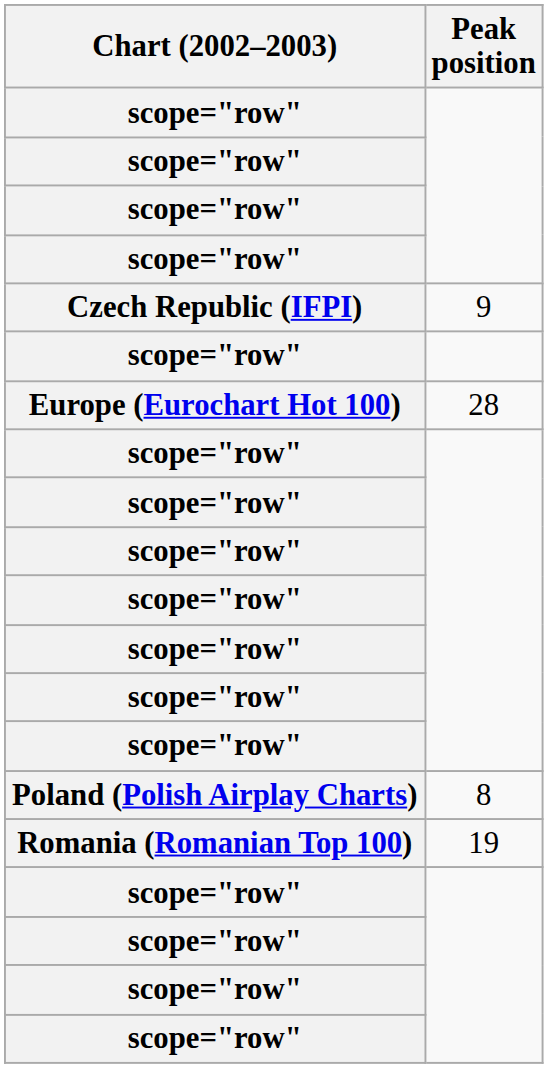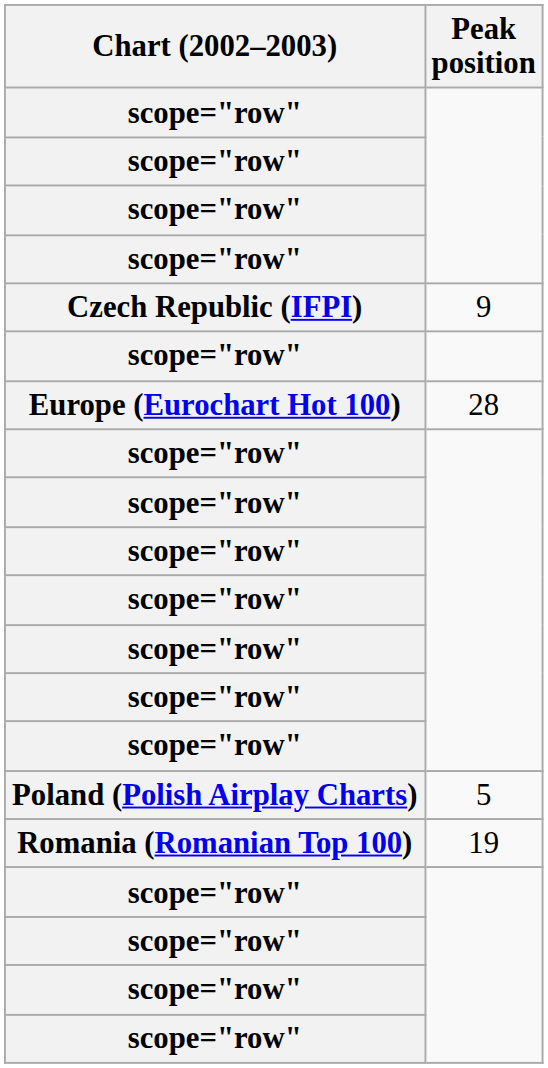(484, 794) 8 -> (484, 794) 5
